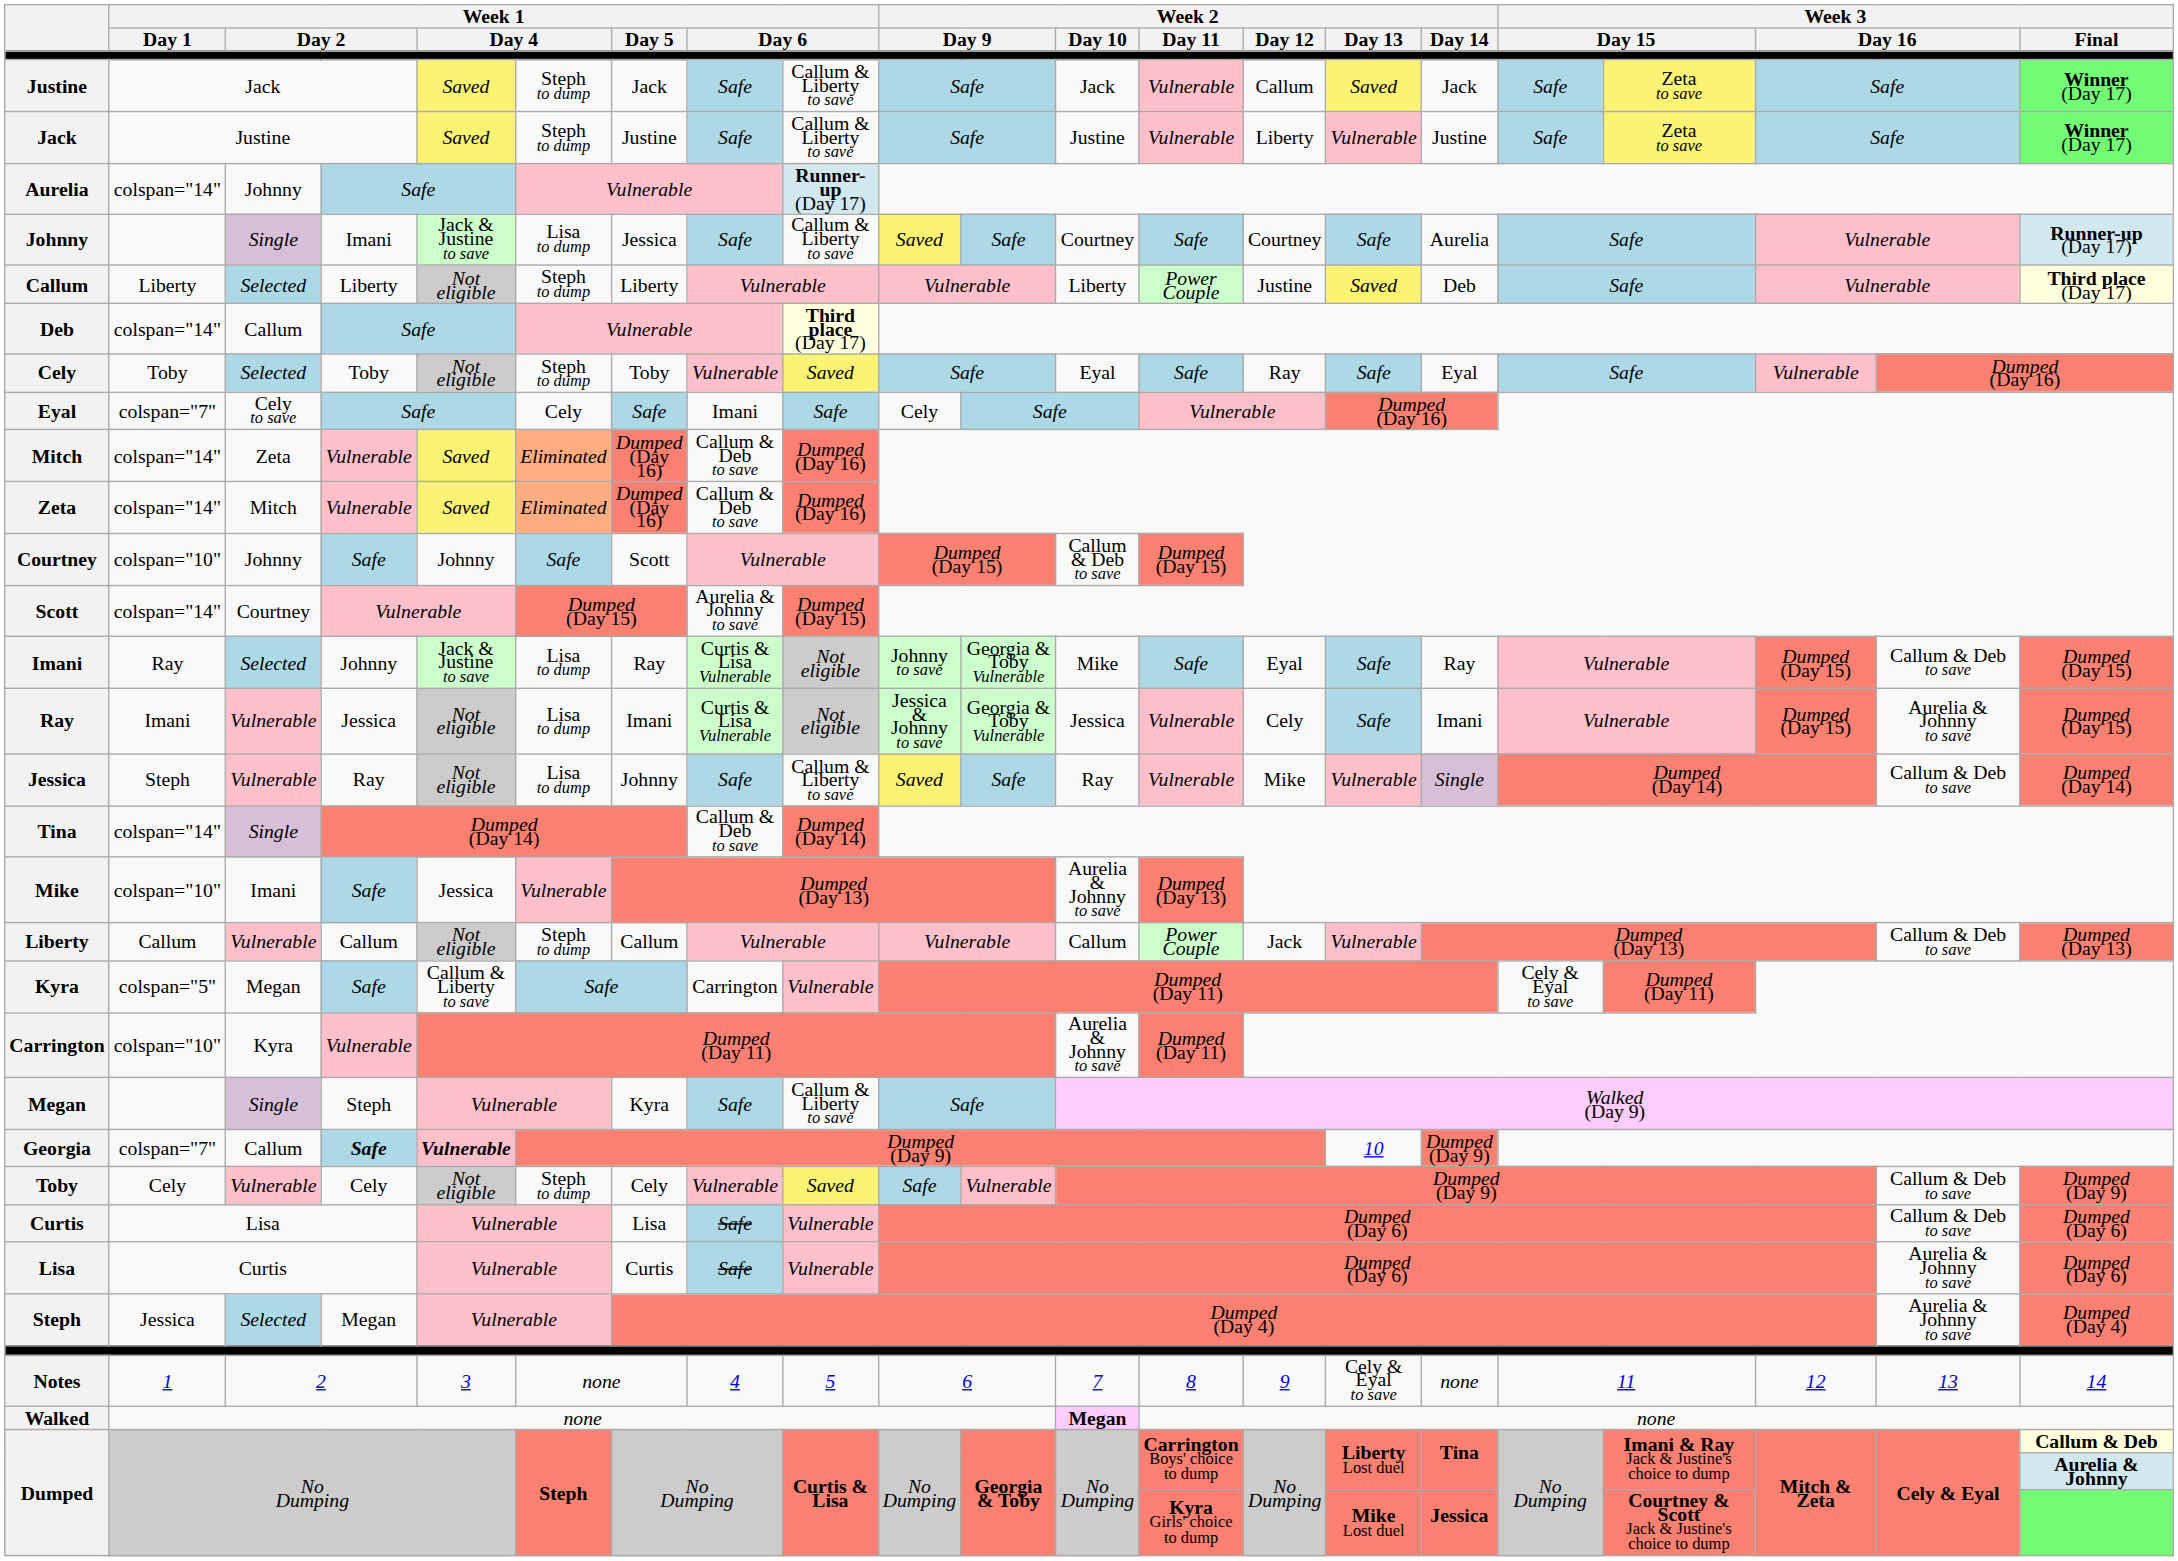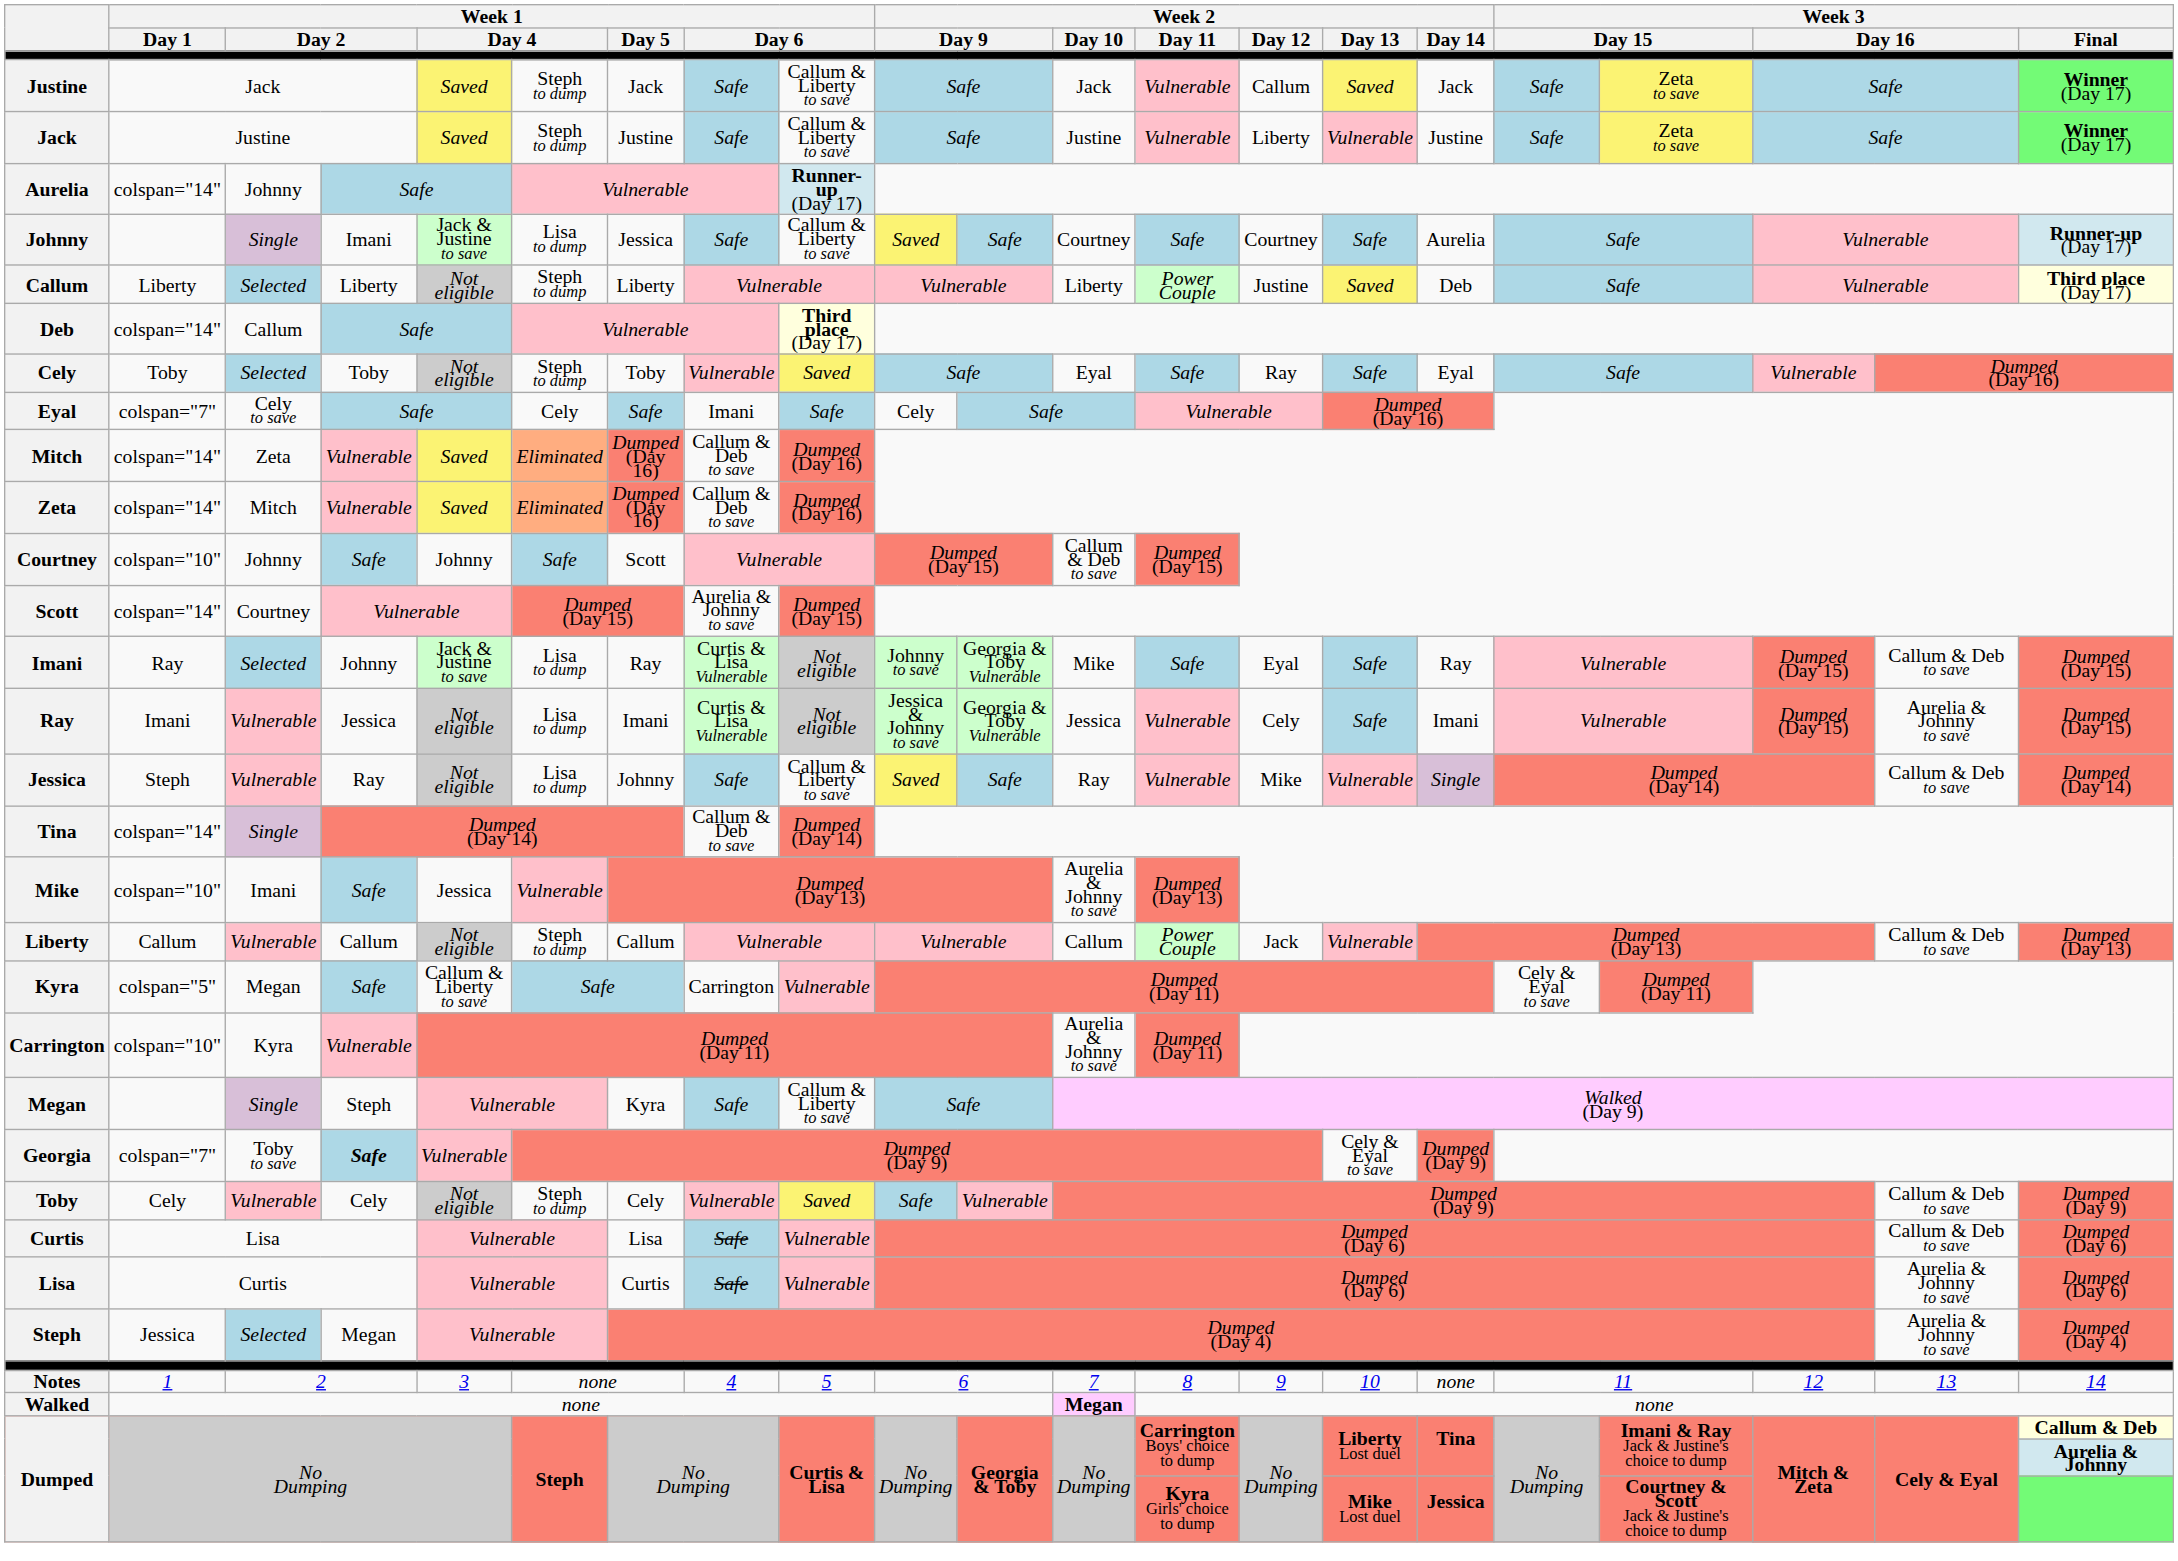(273, 1148) Callum -> (273, 1155) Toby to save
(466, 1148) bold -> (464, 1156) normal
(1374, 1148) 10 -> (1370, 1155) Cely & Eyal to save
(1374, 1380) Cely & Eyal to save -> (1370, 1382) 10
